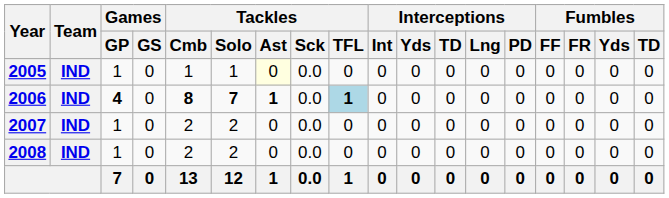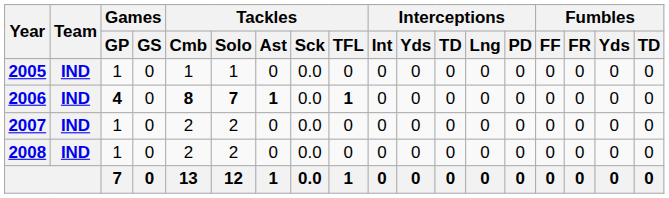(273, 71) lightyellow background -> (273, 71) no background
(348, 98) lightblue background -> (348, 98) no background
